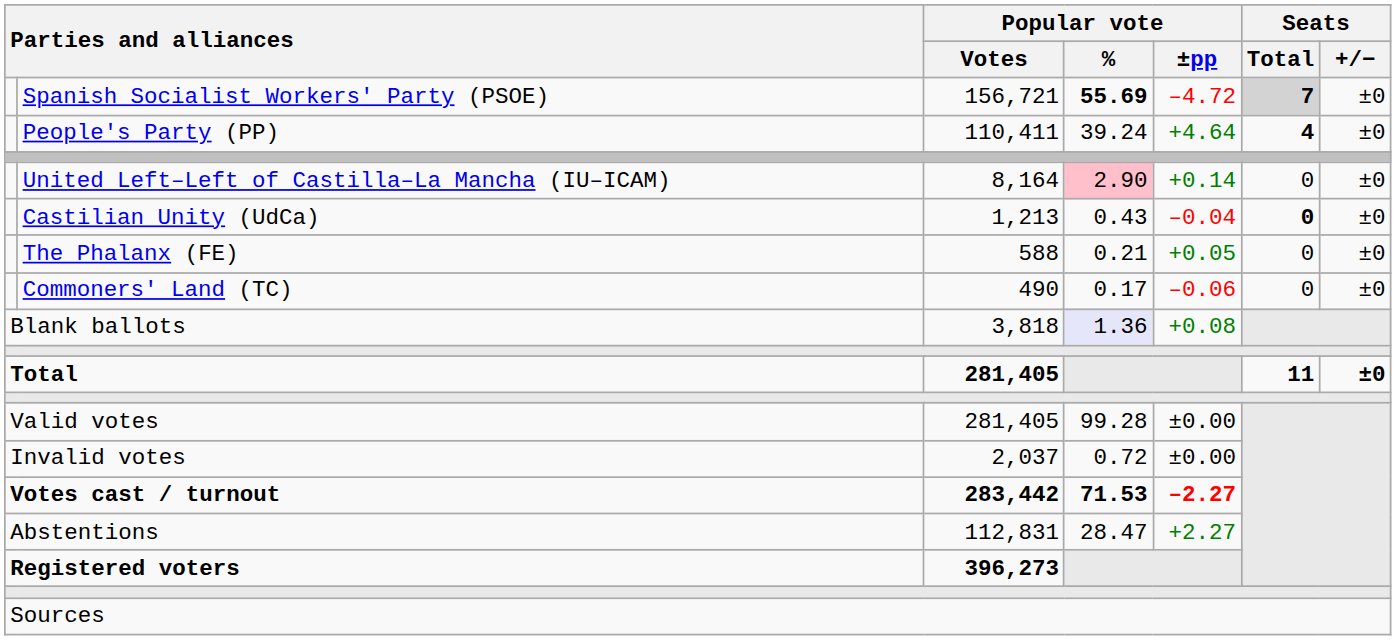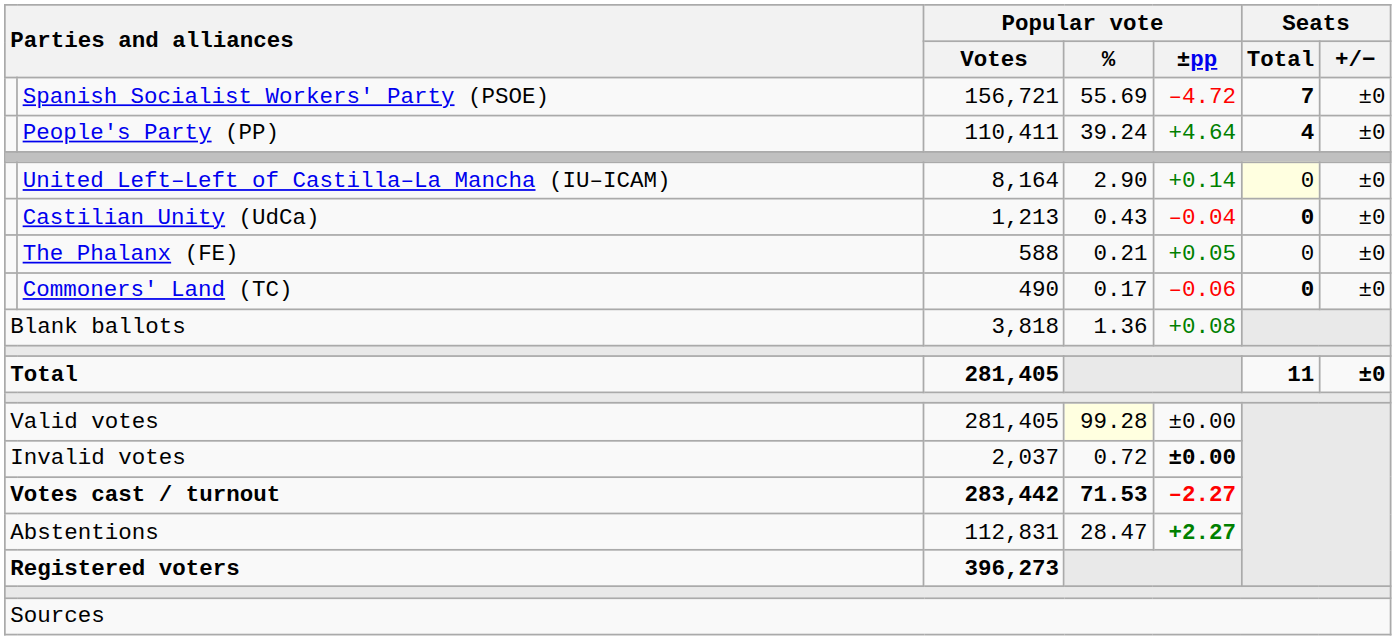(1114, 97) bold -> (1114, 97) normal
(1307, 97) lightgrey background -> (1307, 97) no background
(1120, 181) pink background -> (1120, 181) no background
(1307, 181) no background -> (1307, 181) lightyellow background
(1307, 290) normal -> (1307, 290) bold
(1120, 327) lavender background -> (1120, 327) no background
(1114, 422) no background -> (1114, 422) lightyellow background
(1202, 459) normal -> (1202, 459) bold
(1202, 532) normal -> (1202, 532) bold
